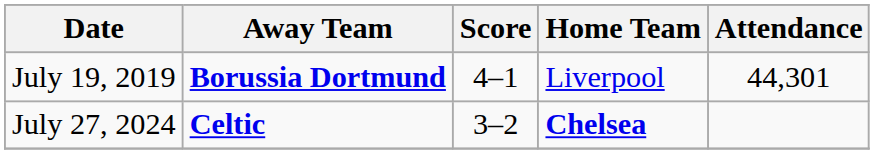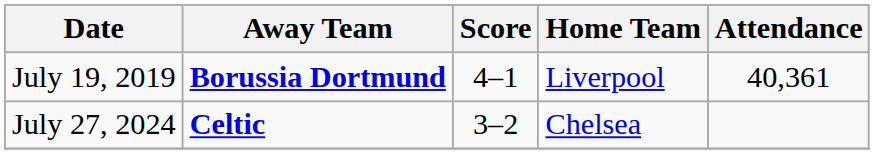(789, 76) 44,301 -> (789, 76) 40,361
(596, 124) bold -> (593, 124) normal
